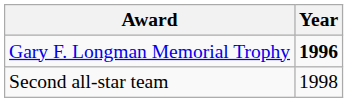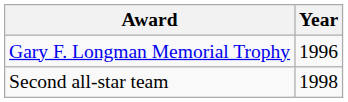(319, 50) bold -> (319, 50) normal
